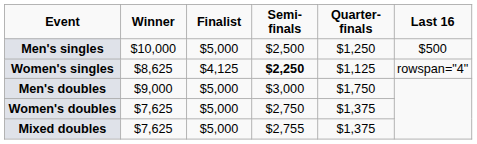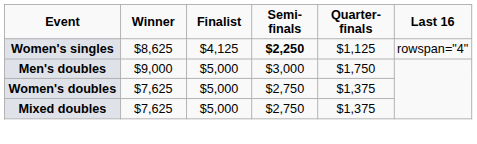- row: (62, 49)
(285, 129) $2,755 -> (285, 109) $2,750
